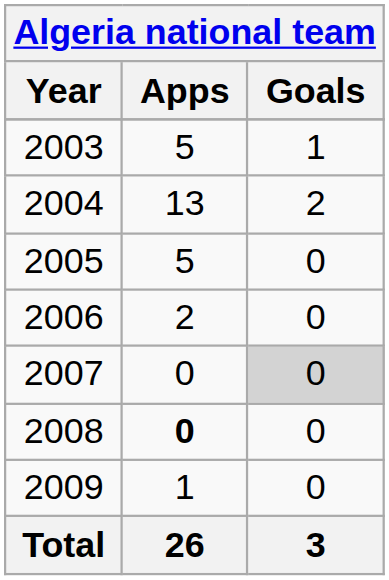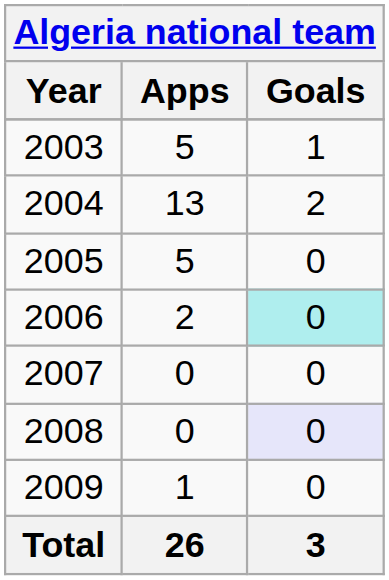(316, 317) no background -> (316, 317) paleturquoise background
(316, 373) lightgrey background -> (316, 373) no background
(185, 430) bold -> (185, 430) normal
(316, 430) no background -> (316, 430) lavender background
